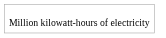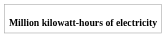(79, 23) normal -> (83, 23) bold
